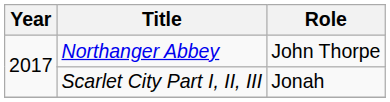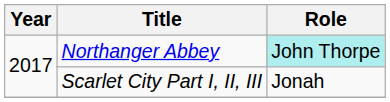(326, 50) no background -> (326, 50) paleturquoise background
